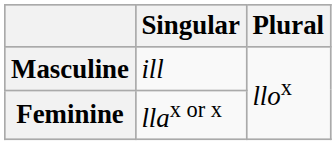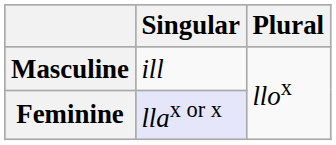(182, 114) no background -> (182, 114) lavender background
